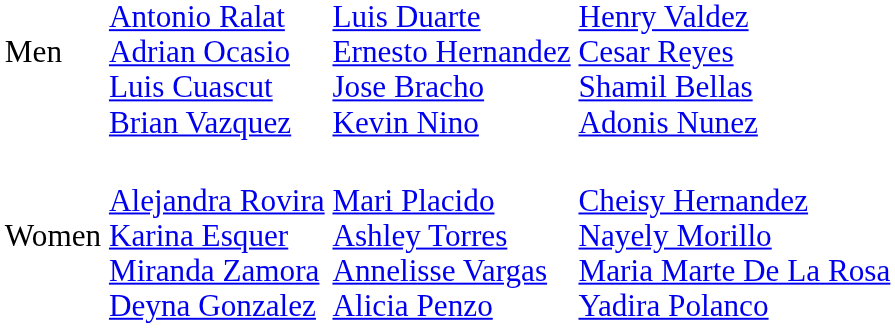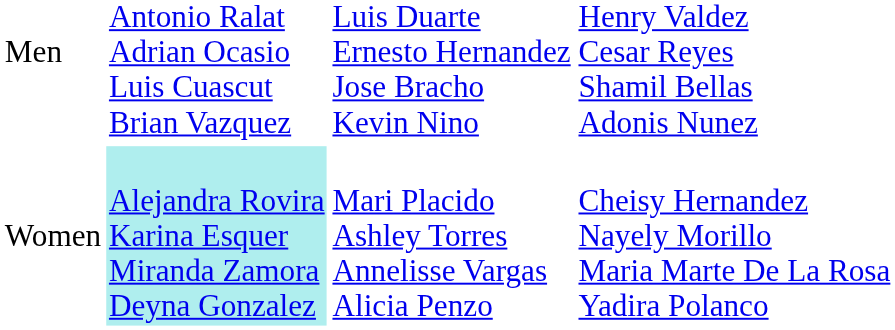(217, 252) no background -> (217, 252) paleturquoise background
